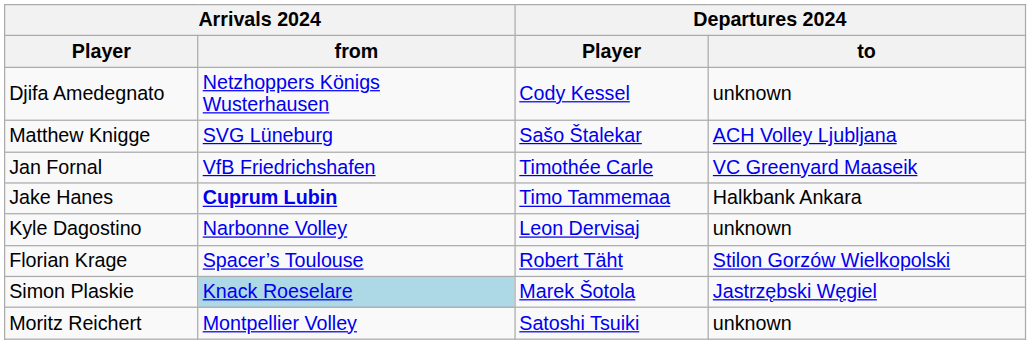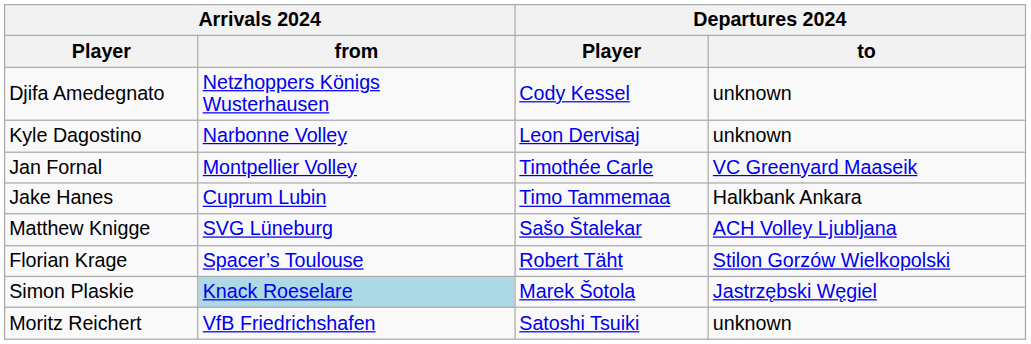rows swapped: (75, 229) <-> (80, 135)
(289, 167) VfB Friedrichshafen -> (280, 167) Montpellier Volley
(270, 198) bold -> (265, 198) normal
(280, 323) Montpellier Volley -> (289, 323) VfB Friedrichshafen
